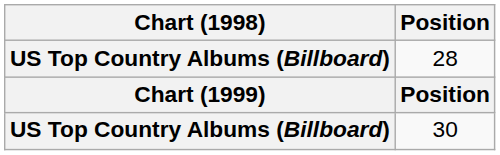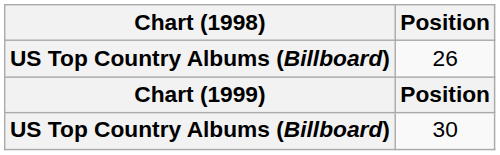(445, 58) 28 -> (445, 58) 26
